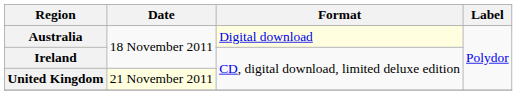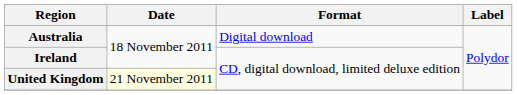(266, 36) lightyellow background -> (266, 36) no background
